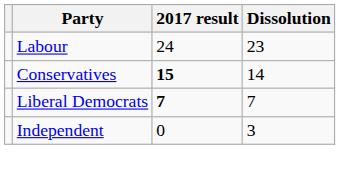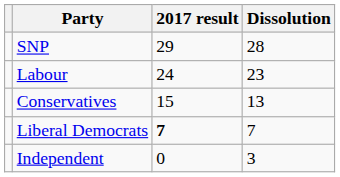+ row: (33, 46)
(165, 74) bold -> (165, 102) normal
(255, 74) 14 -> (255, 102) 13
